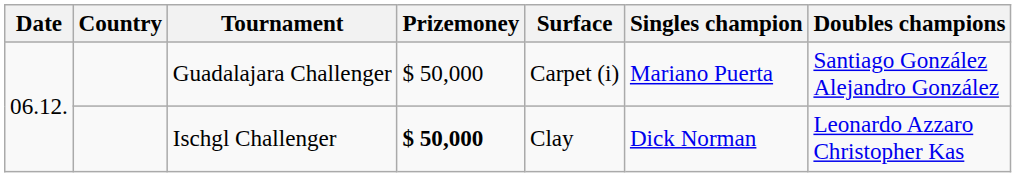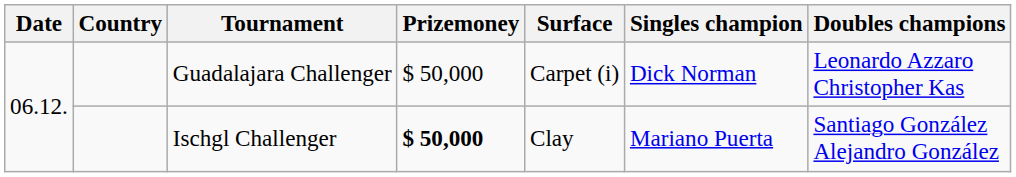(702, 73) Mariano Puerta -> (693, 73) Dick Norman
(906, 73) Santiago González Alejandro González -> (893, 73) Leonardo Azzaro Christopher Kas
(693, 138) Dick Norman -> (702, 138) Mariano Puerta
(893, 138) Leonardo Azzaro Christopher Kas -> (906, 138) Santiago González Alejandro González
